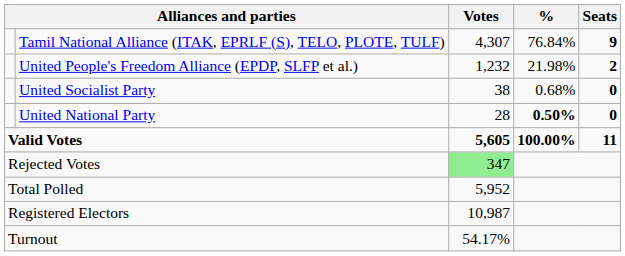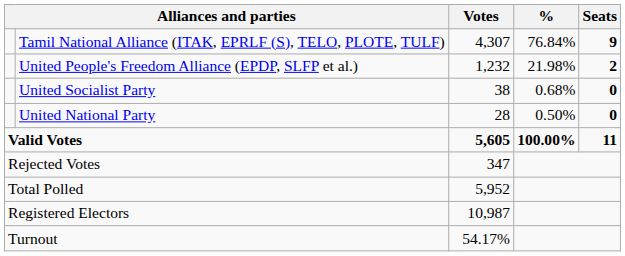(554, 115) bold -> (555, 115) normal
(498, 164) lightgreen background -> (498, 164) no background
